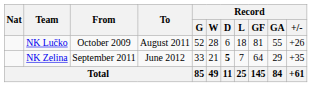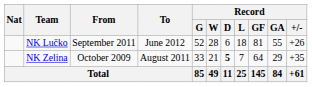(104, 43) October 2009 -> (104, 43) September 2011
(165, 43) August 2011 -> (165, 43) June 2012
(104, 58) September 2011 -> (104, 58) October 2009
(165, 58) June 2012 -> (165, 58) August 2011
